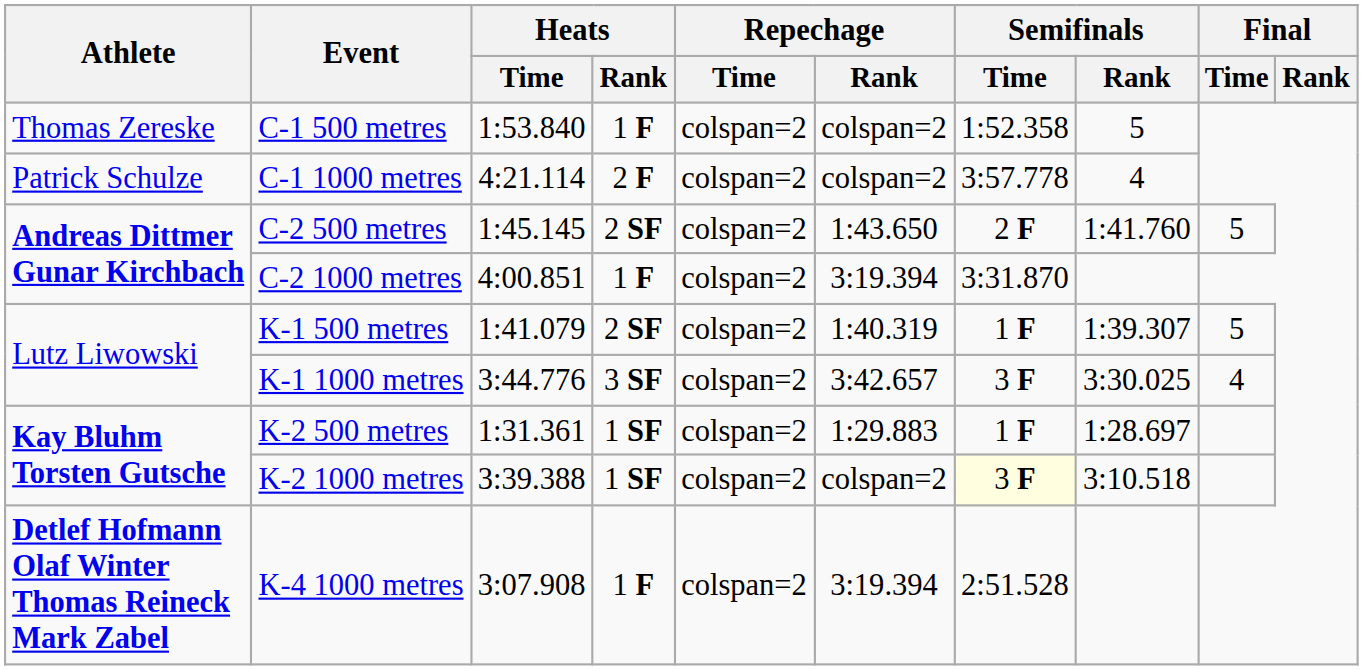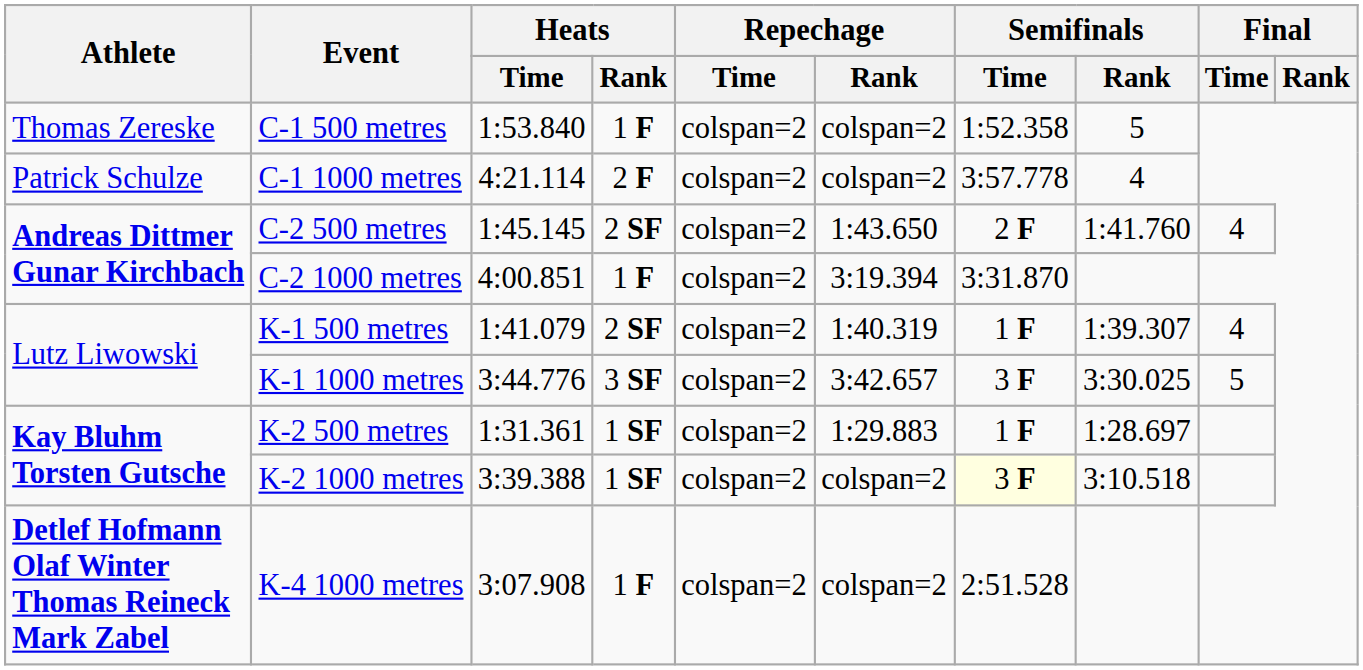(1237, 228) 5 -> (1237, 228) 4
(1237, 329) 5 -> (1237, 329) 4
(1237, 379) 4 -> (1237, 379) 5
(884, 584) 3:19.394 -> (884, 584) colspan=2
